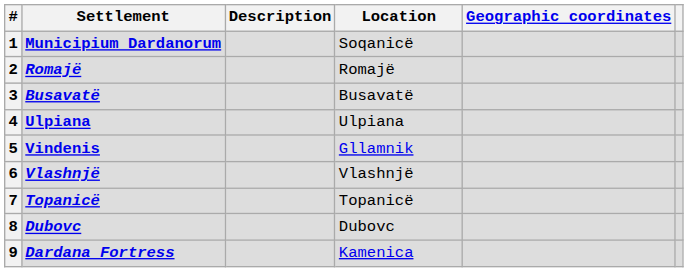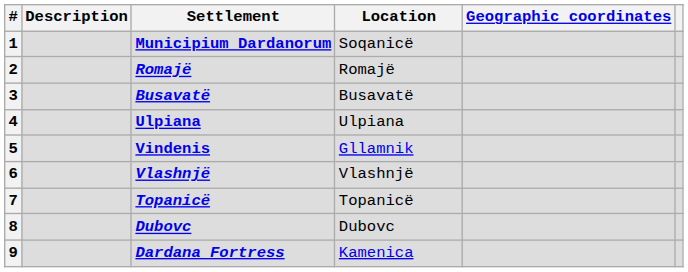columns swapped: (123, 17) <-> (280, 17)
